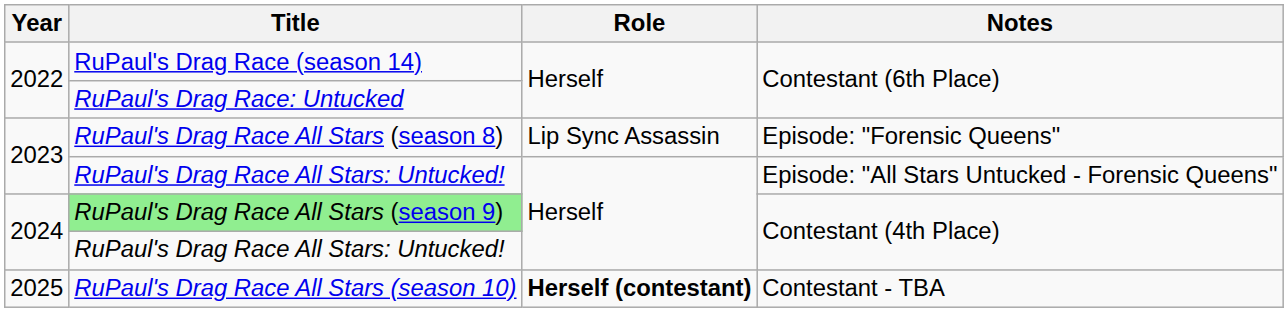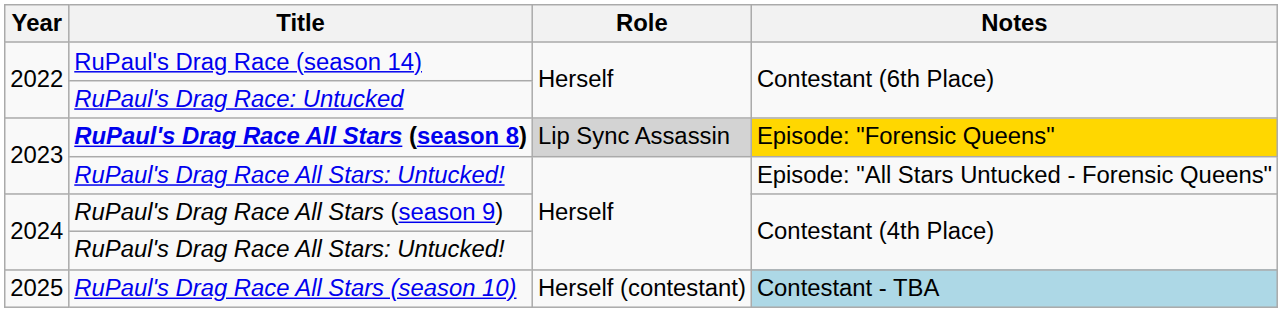(289, 136) normal -> (301, 136) bold
(624, 136) no background -> (634, 136) lightgrey background
(911, 136) no background -> (906, 136) gold background
(289, 212) lightgreen background -> (289, 212) no background
(639, 288) bold -> (642, 288) normal
(854, 288) no background -> (848, 288) lightblue background
